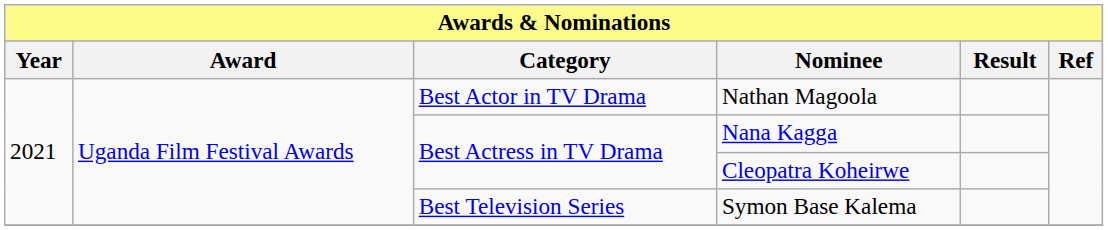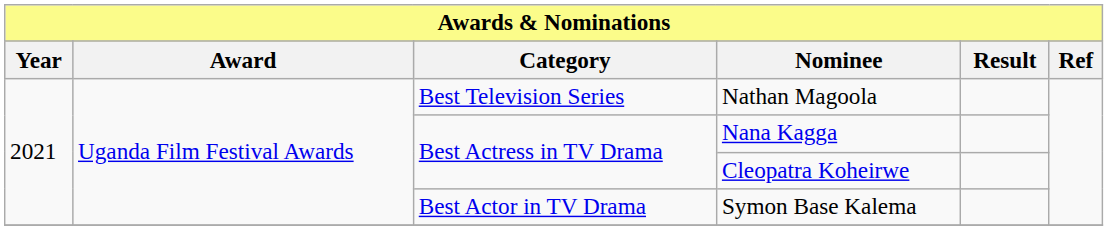(532, 96) Best Actor in TV Drama -> (521, 96) Best Television Series
(521, 206) Best Television Series -> (532, 206) Best Actor in TV Drama
